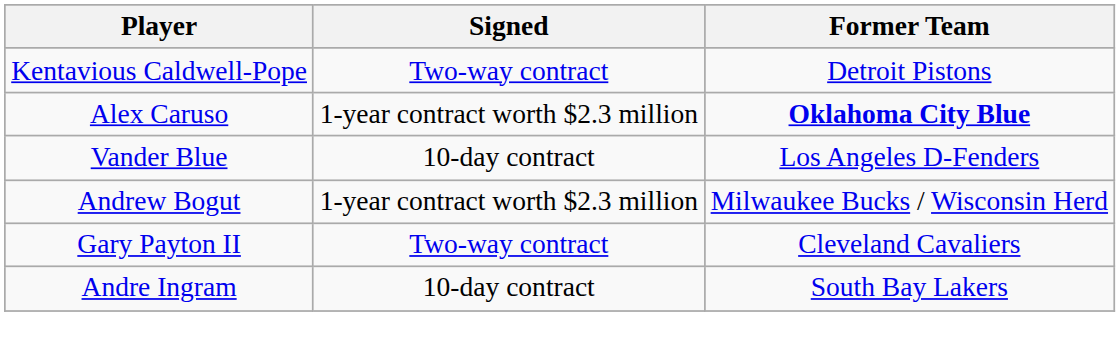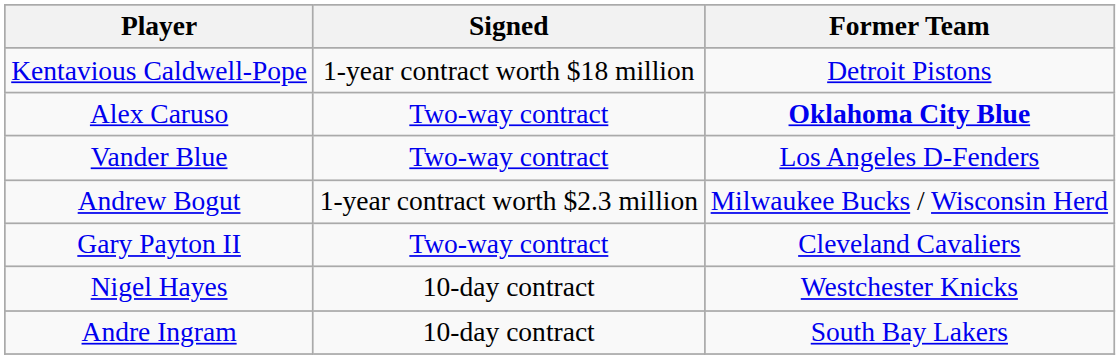(509, 69) Two-way contract -> (509, 69) 1-year contract worth $18 million
(509, 113) 1-year contract worth $2.3 million -> (509, 113) Two-way contract
(509, 157) 10-day contract -> (509, 157) Two-way contract
+ row: (159, 288)
